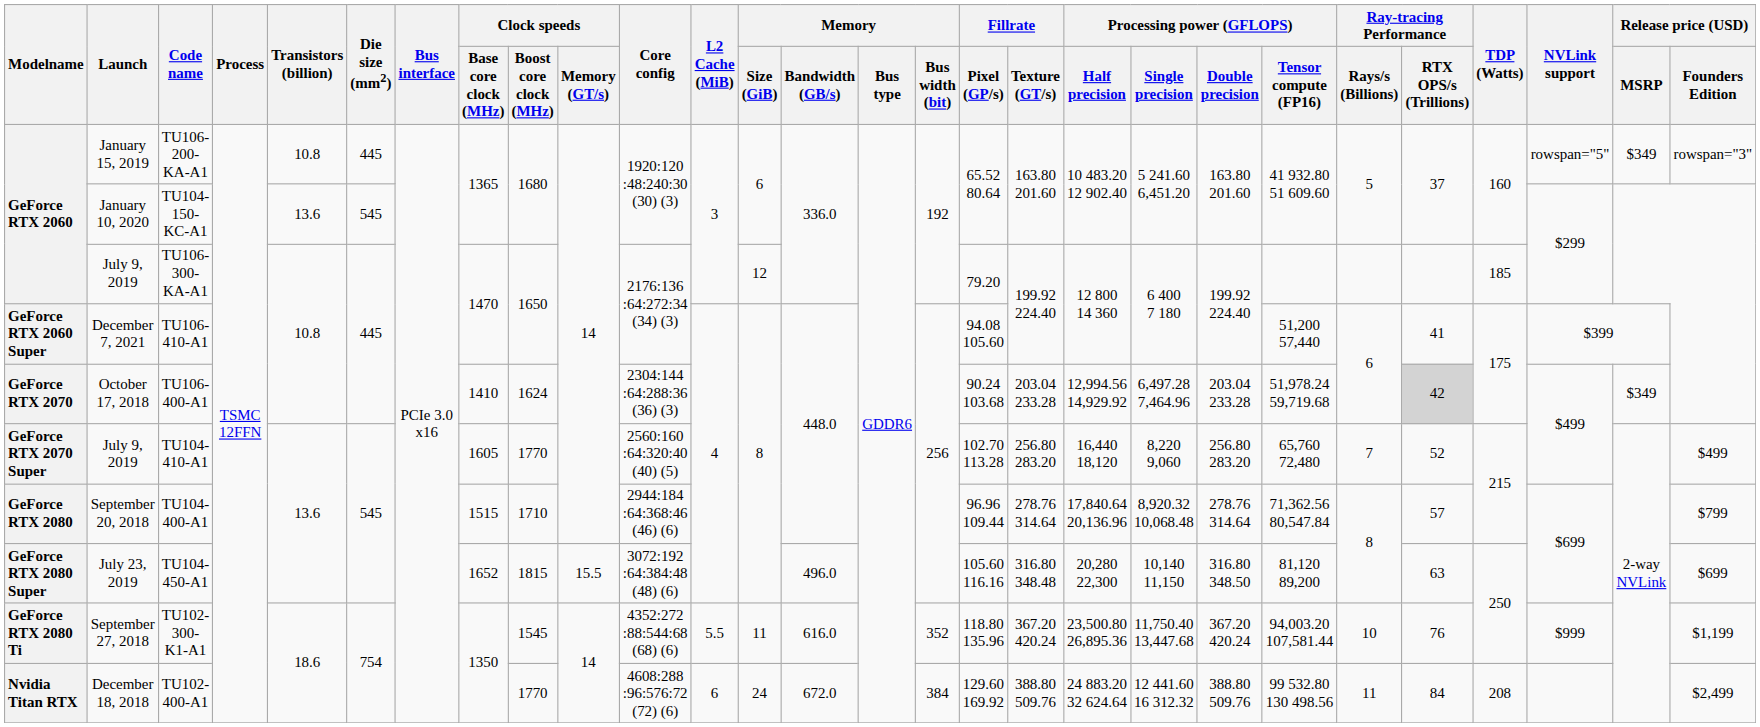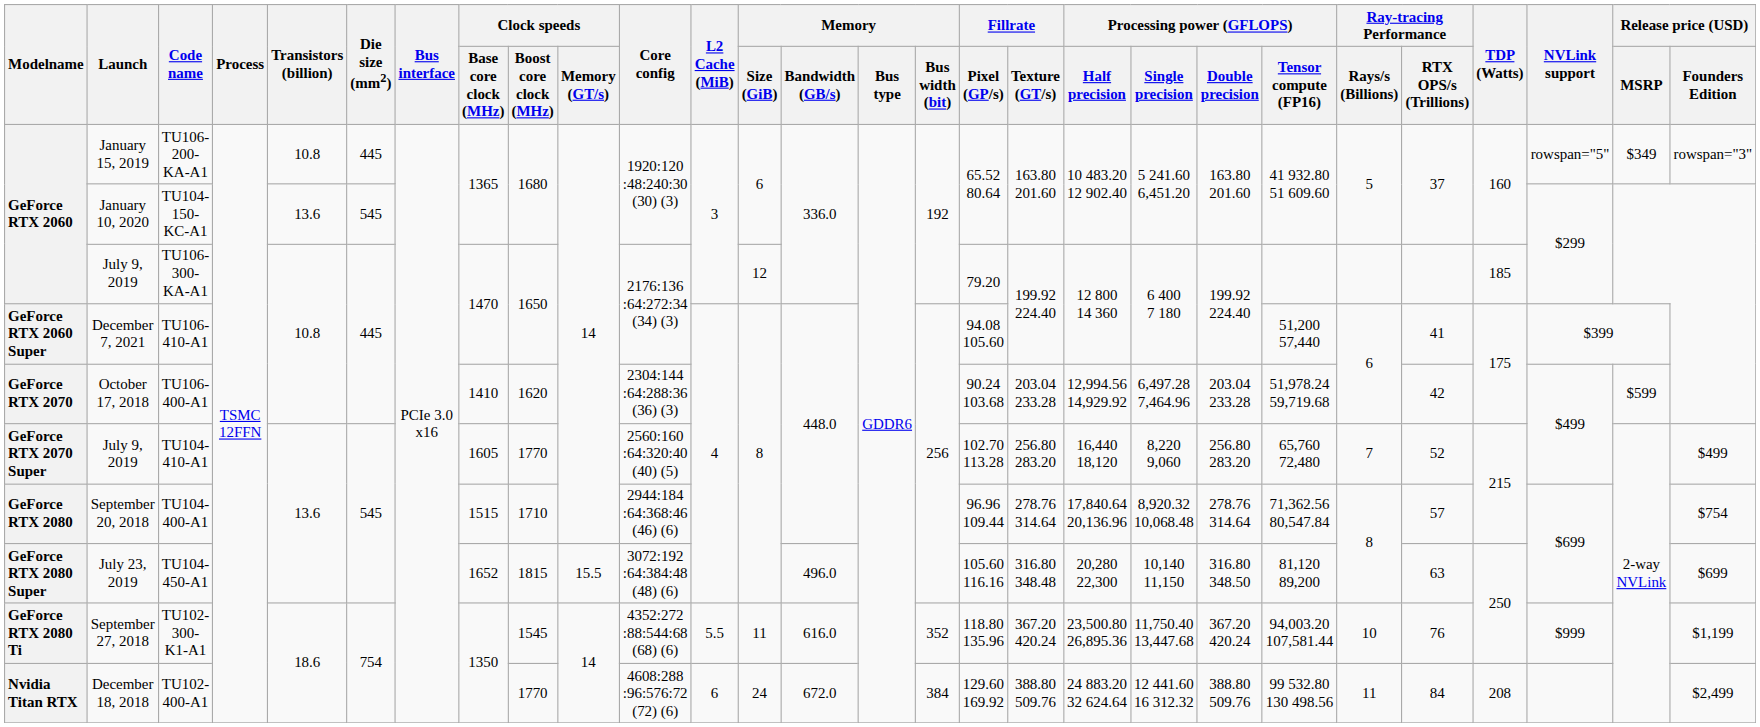(533, 393) 1624 -> (533, 393) 1620
(1437, 393) lightgrey background -> (1437, 393) no background
(1641, 393) $349 -> (1641, 393) $599
(1713, 513) $799 -> (1713, 513) $754
